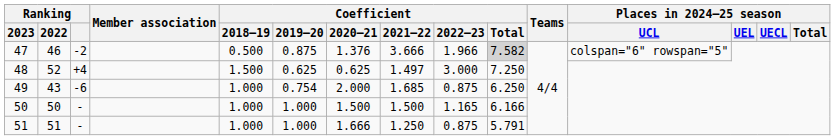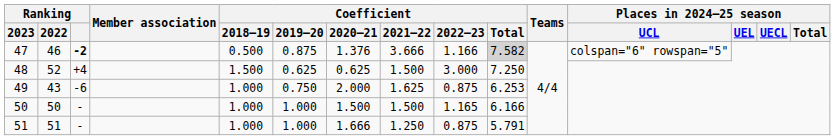(80, 51) normal -> (80, 51) bold
(461, 51) 1.966 -> (461, 51) 1.166
(407, 70) 1.497 -> (407, 70) 1.500
(300, 88) 0.754 -> (300, 88) 0.750
(407, 88) 1.685 -> (407, 88) 1.625
(507, 88) 6.250 -> (507, 88) 6.253
